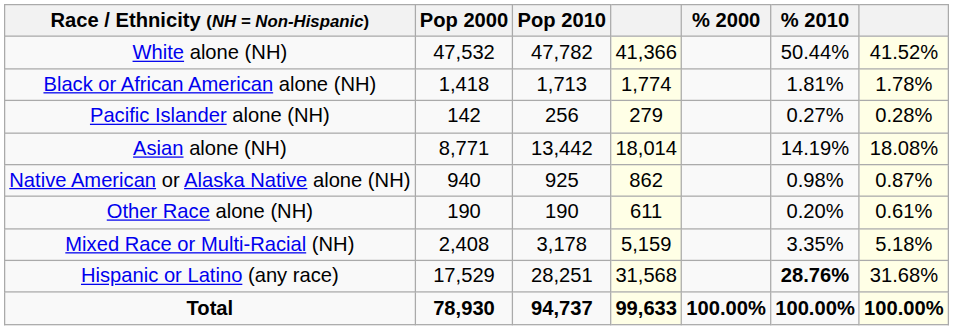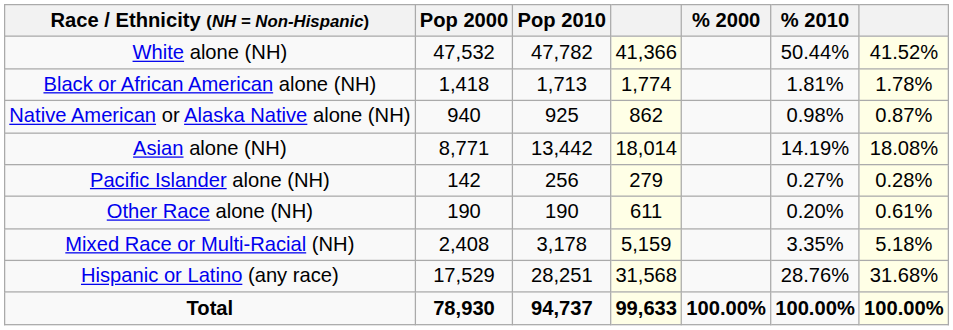rows swapped: (210, 180) <-> (210, 116)
(815, 276) bold -> (815, 276) normal
